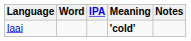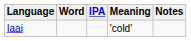(123, 28) bold -> (121, 28) normal
